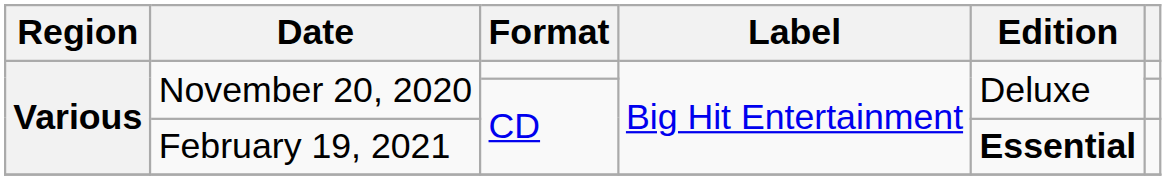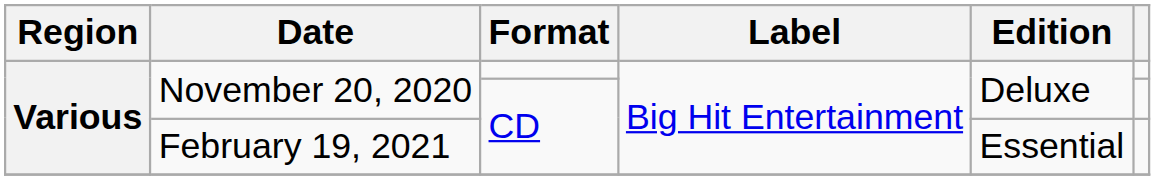(1058, 145) bold -> (1052, 145) normal
